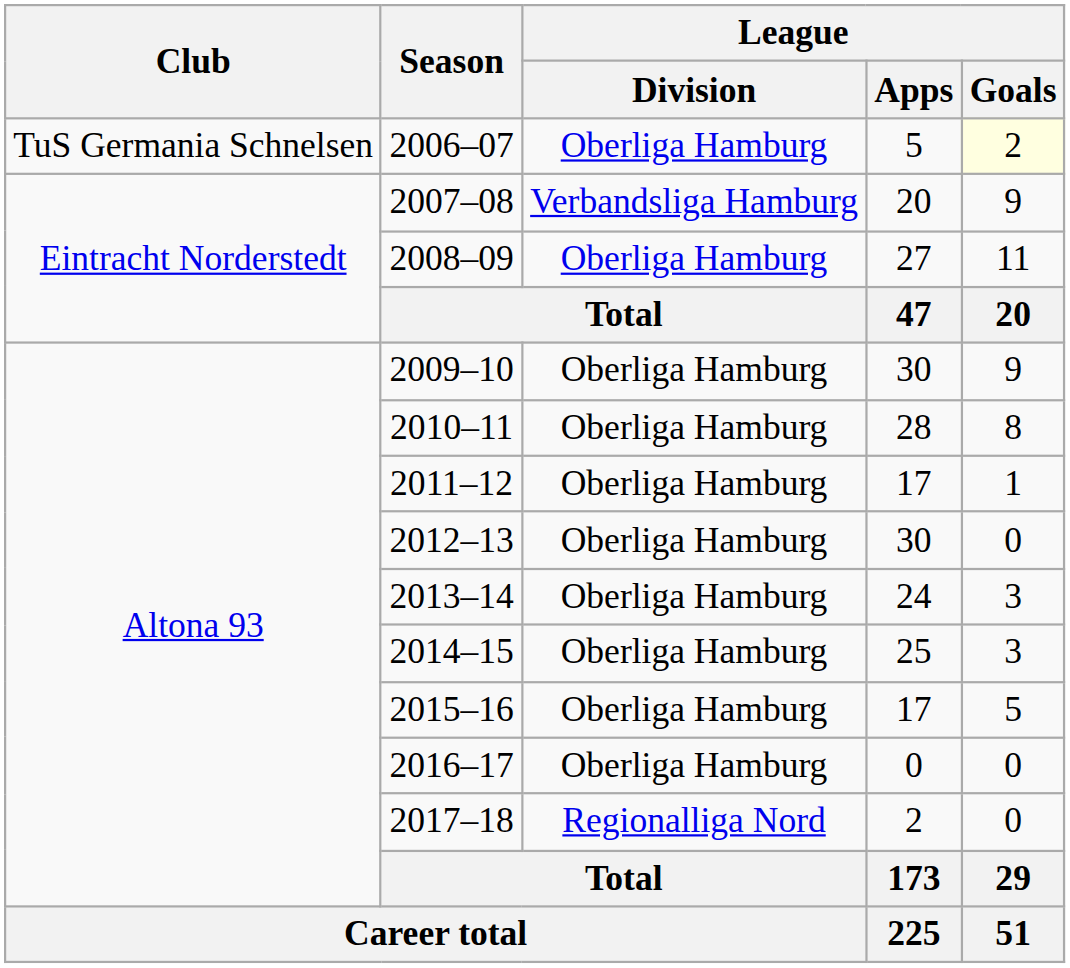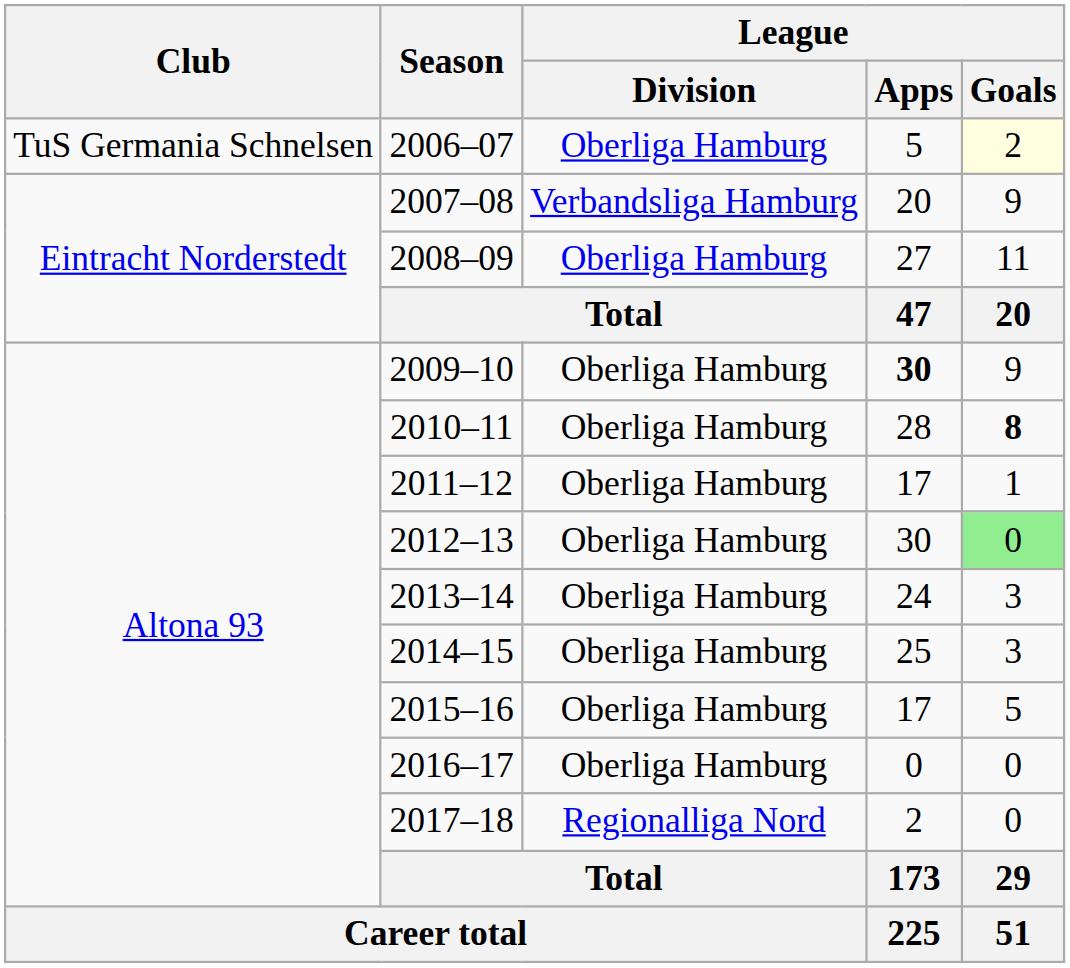(914, 370) normal -> (914, 370) bold
(1013, 426) normal -> (1013, 426) bold
(1013, 539) no background -> (1013, 539) lightgreen background
